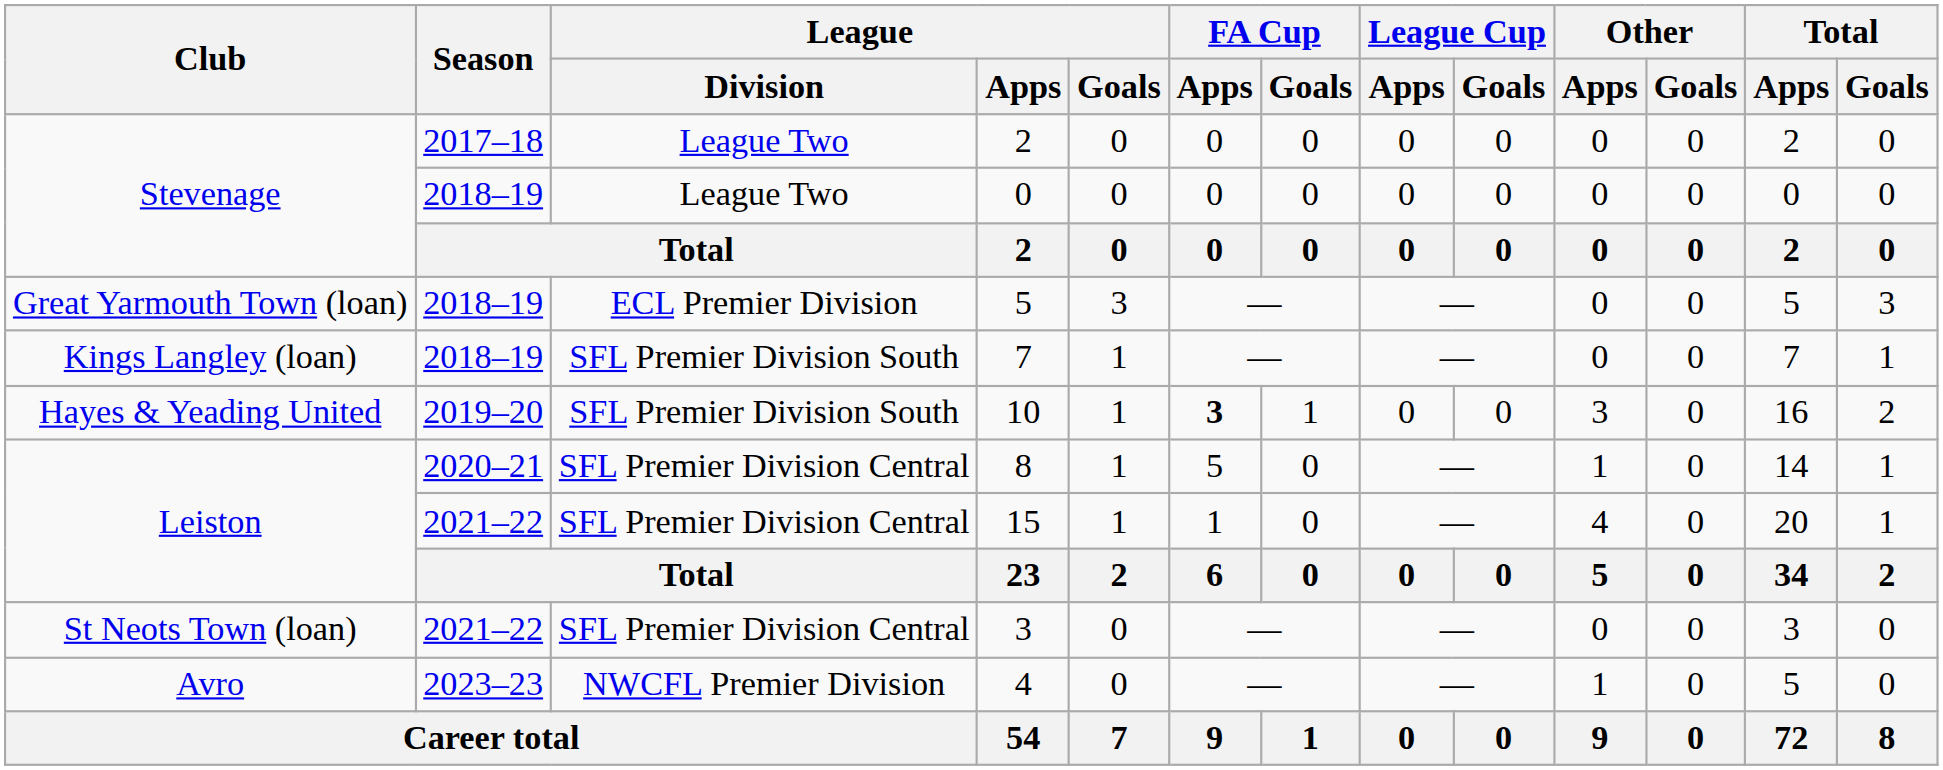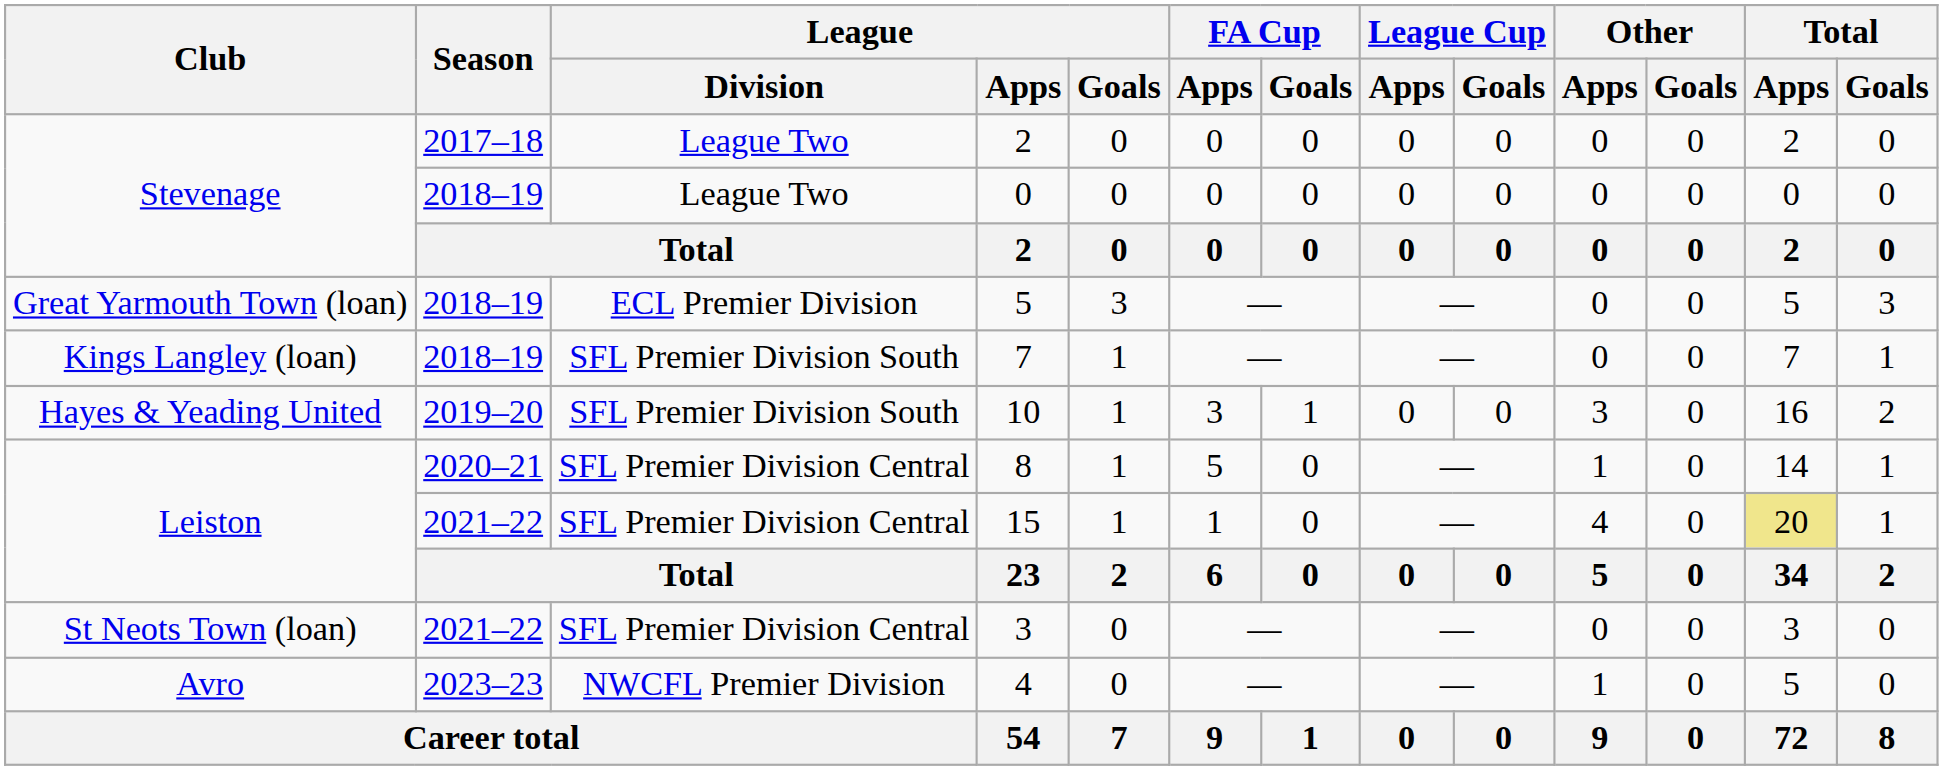(1215, 411) bold -> (1215, 411) normal
(1791, 520) no background -> (1791, 520) khaki background
